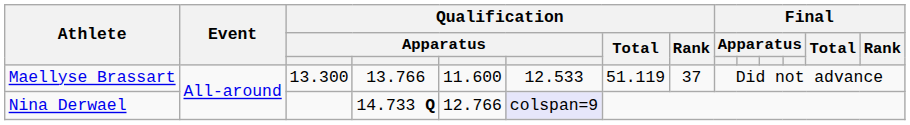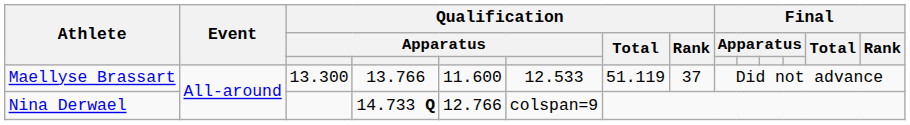(554, 105) lavender background -> (554, 105) no background
